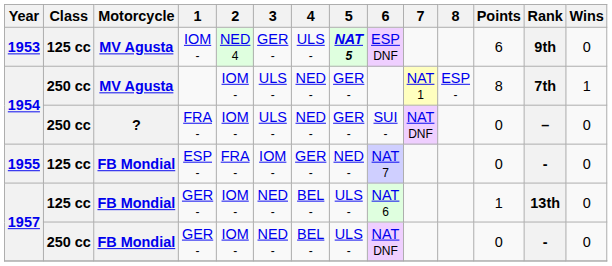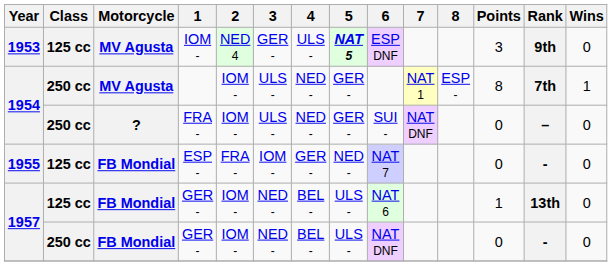(499, 47) 6 -> (499, 47) 3
